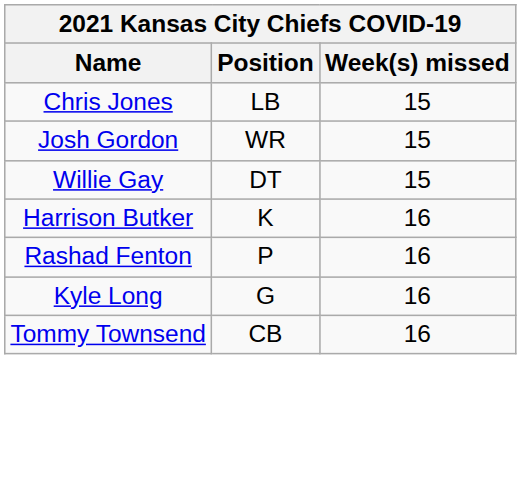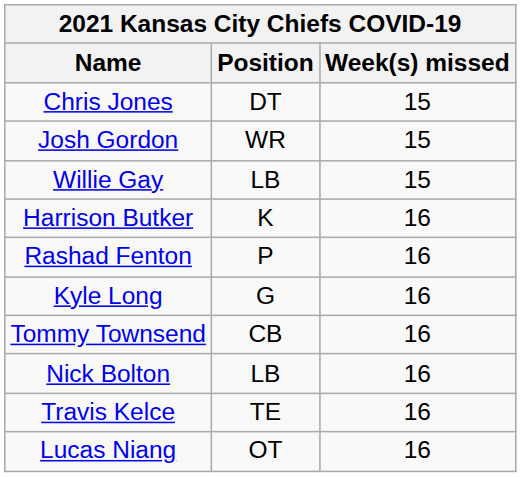(265, 101) LB -> (265, 101) DT
(265, 179) DT -> (265, 179) LB
+ row: (108, 373)
+ row: (108, 412)
+ row: (108, 450)
